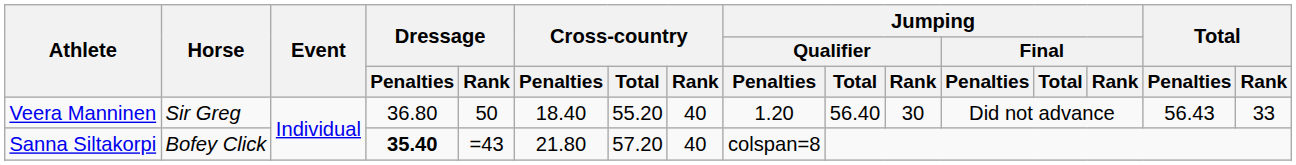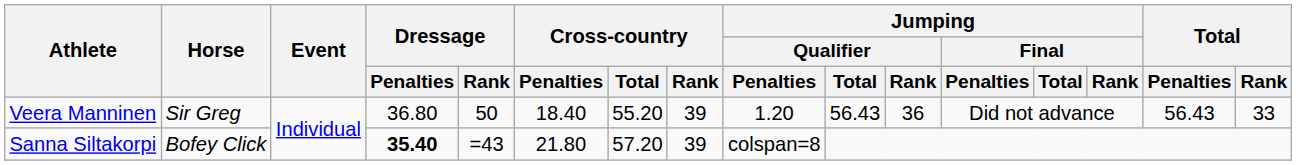(695, 113) 40 -> (695, 113) 39
(855, 113) 56.40 -> (855, 113) 56.43
(913, 113) 30 -> (913, 113) 36
(695, 145) 40 -> (695, 145) 39
